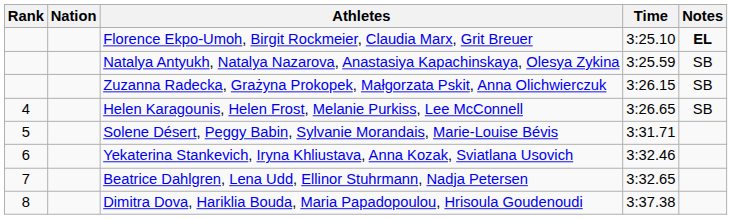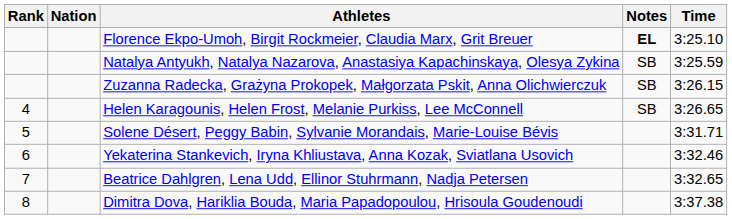columns swapped: (651, 16) <-> (703, 16)
